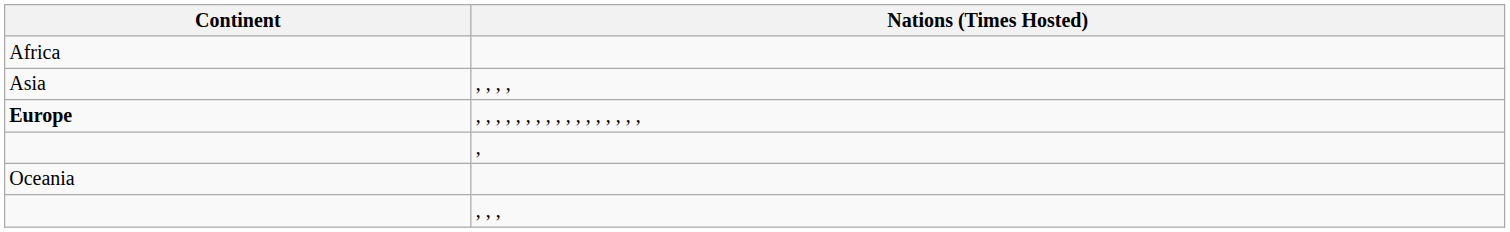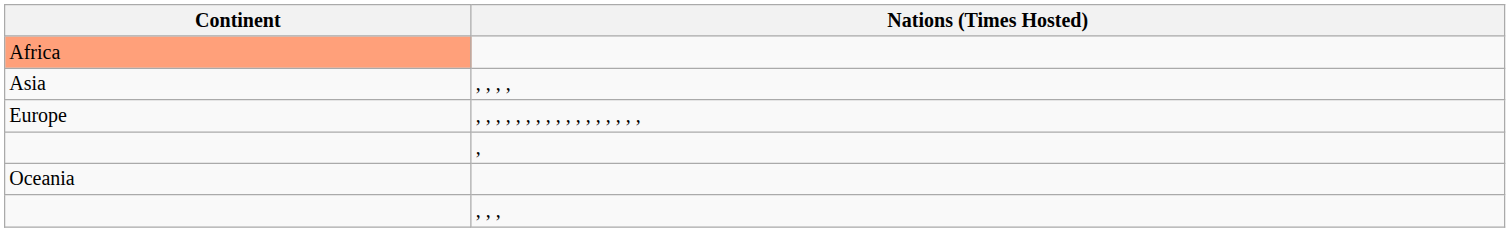(35, 52) no background -> (35, 52) lightsalmon background
(41, 115) bold -> (38, 115) normal
